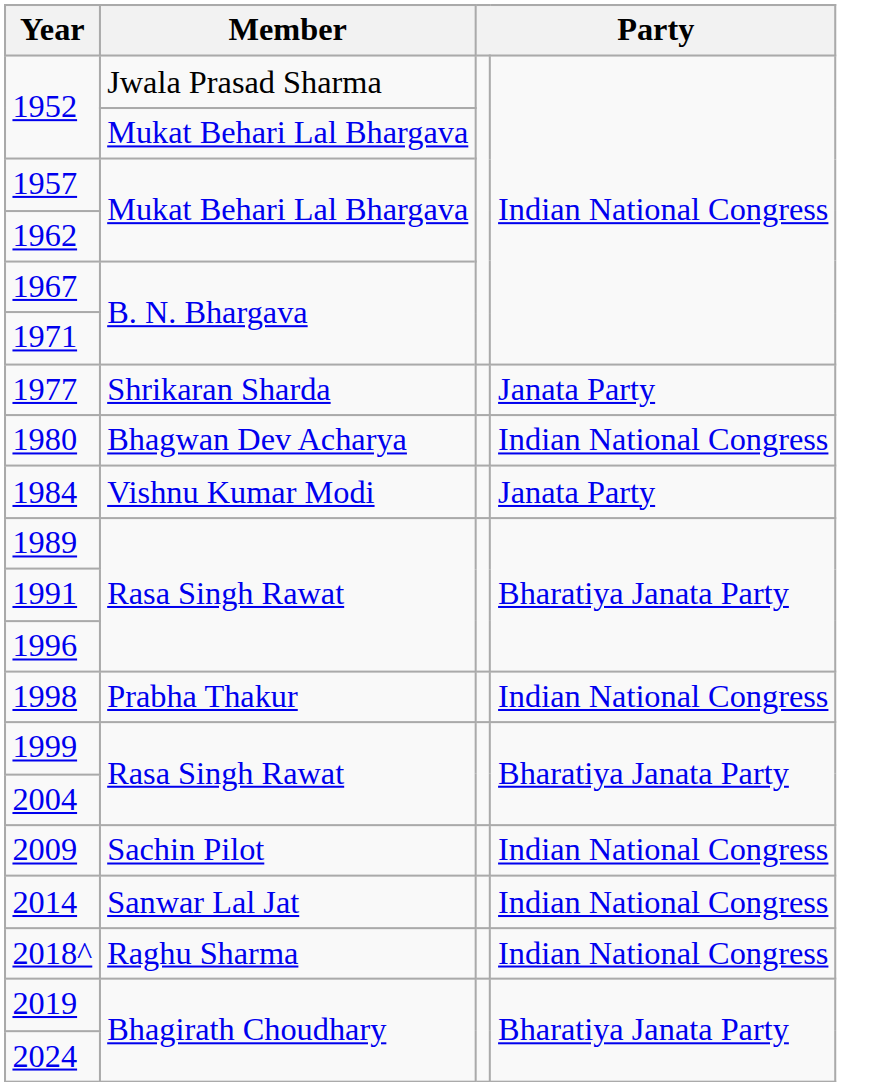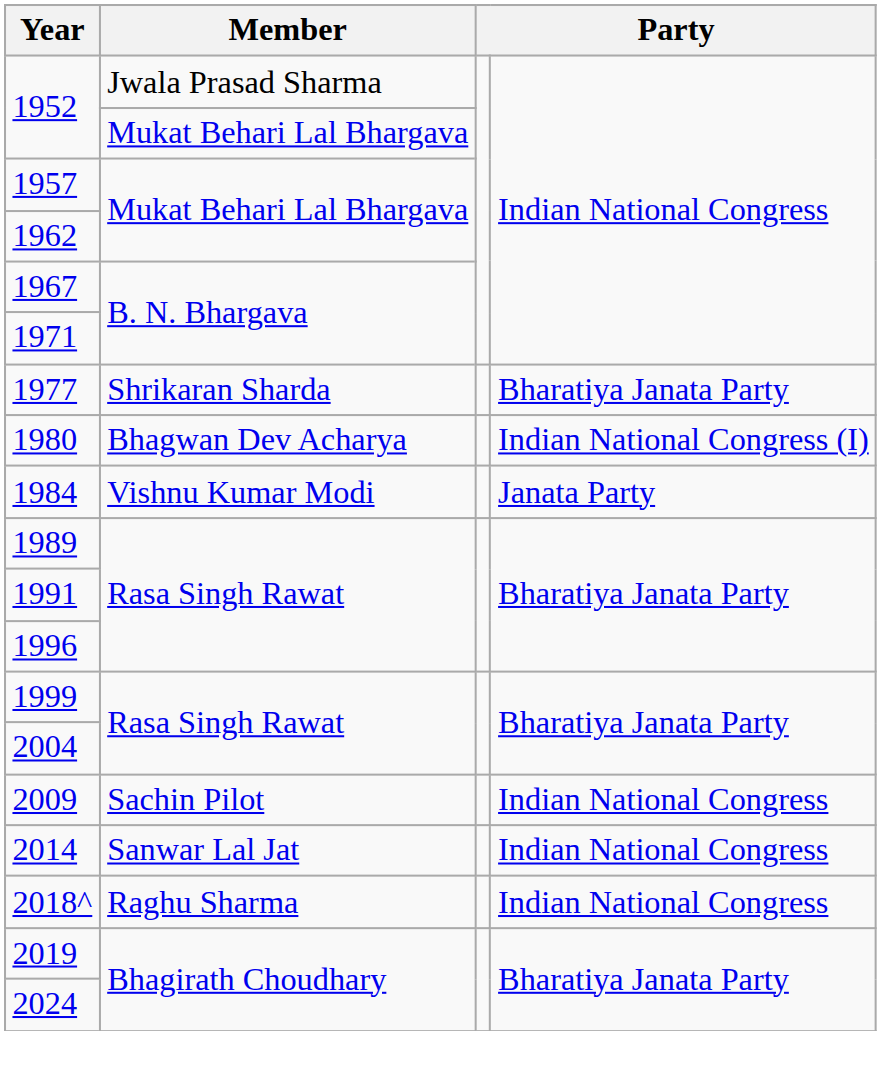(577, 388) Janata Party -> (643, 388) Bharatiya Janata Party
(663, 440) Indian National Congress -> (683, 440) Indian National Congress (I)
- row: (45, 696)
